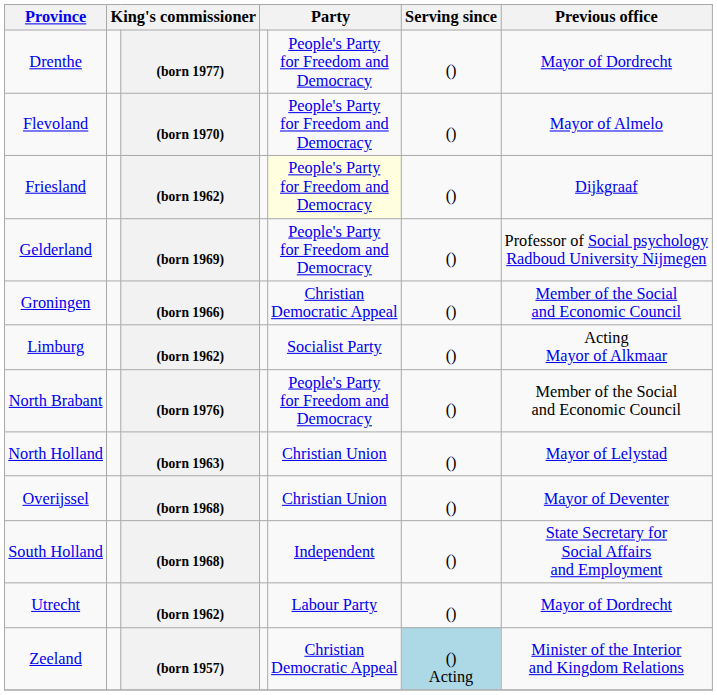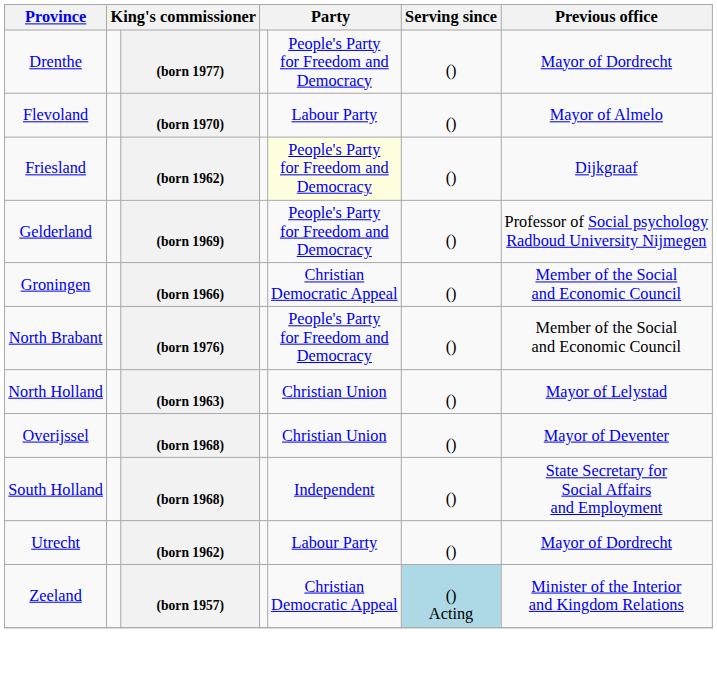(334, 124) People's Party for Freedom and Democracy -> (334, 115) Labour Party
- row: (56, 347)
